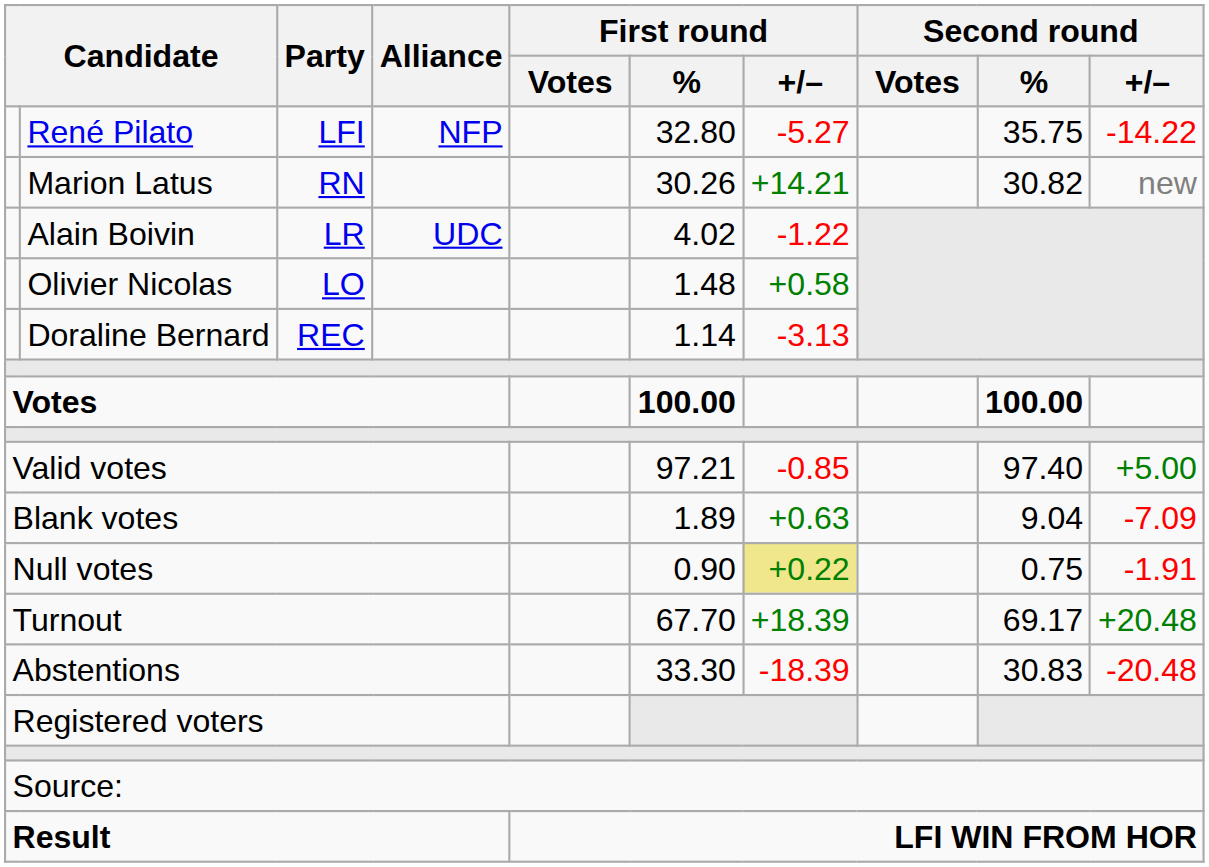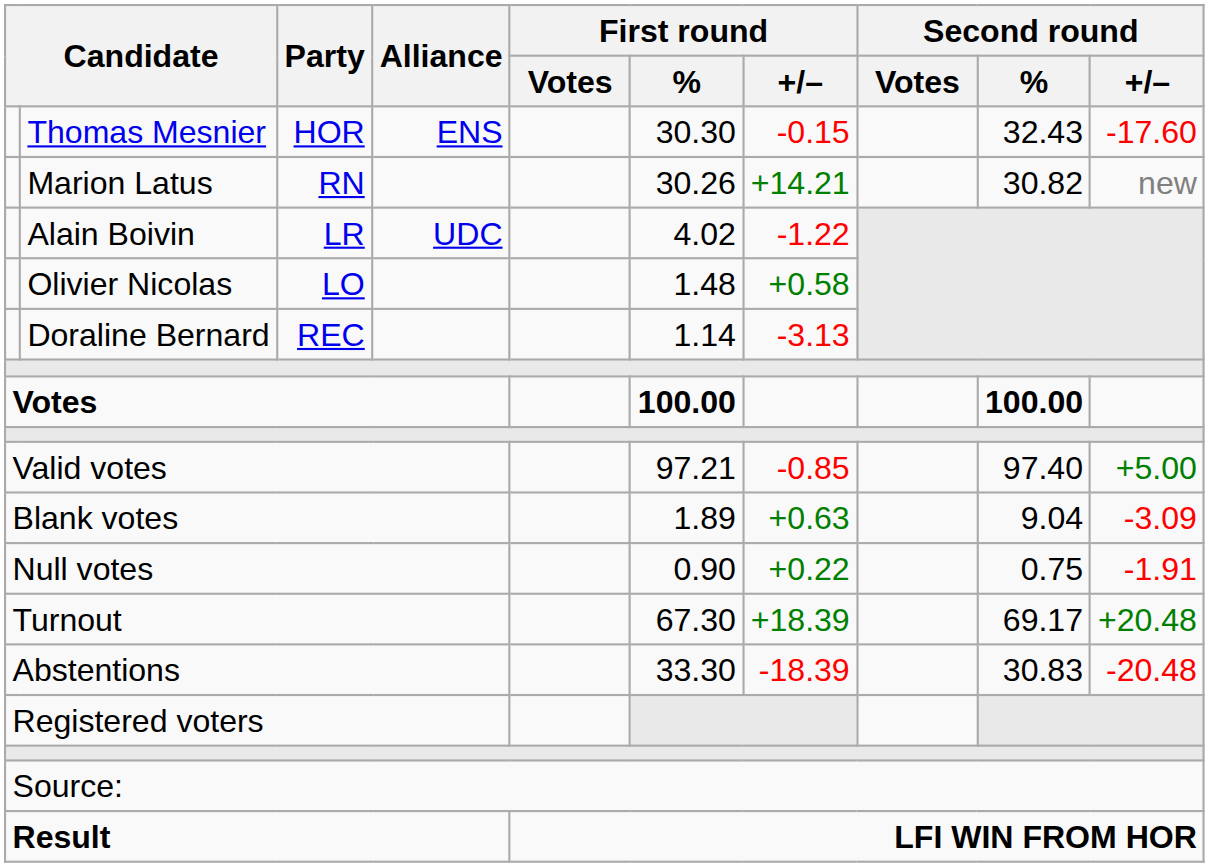- row: (110, 132)
+ row: (147, 132)
(1160, 517) -7.09 -> (1160, 517) -3.09
(809, 568) khaki background -> (809, 568) no background
(696, 619) 67.70 -> (696, 619) 67.30
